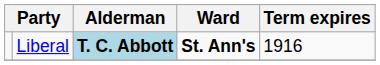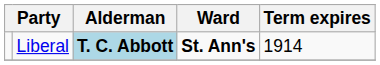(283, 45) 1916 -> (283, 45) 1914
